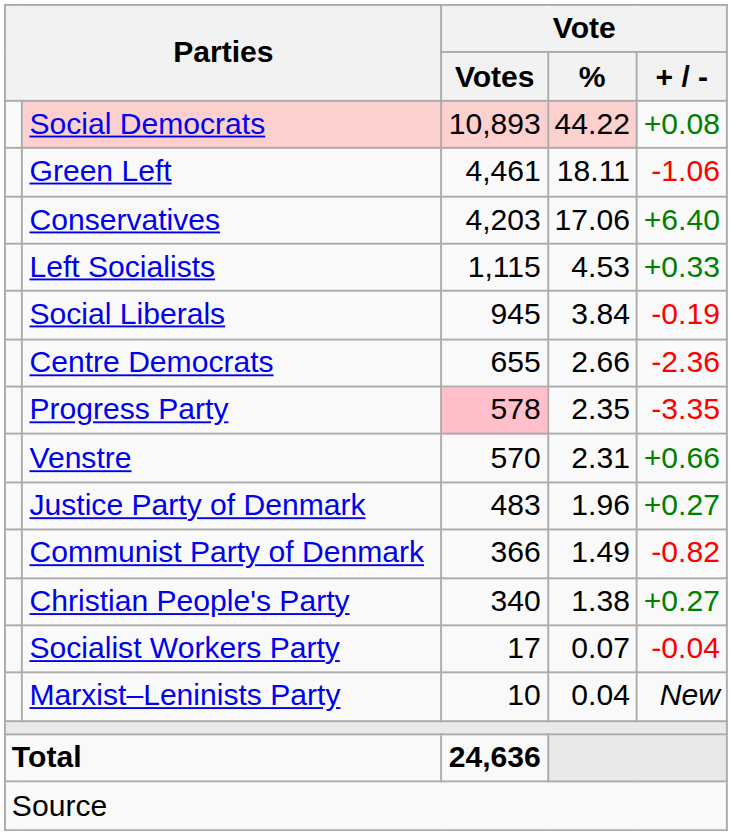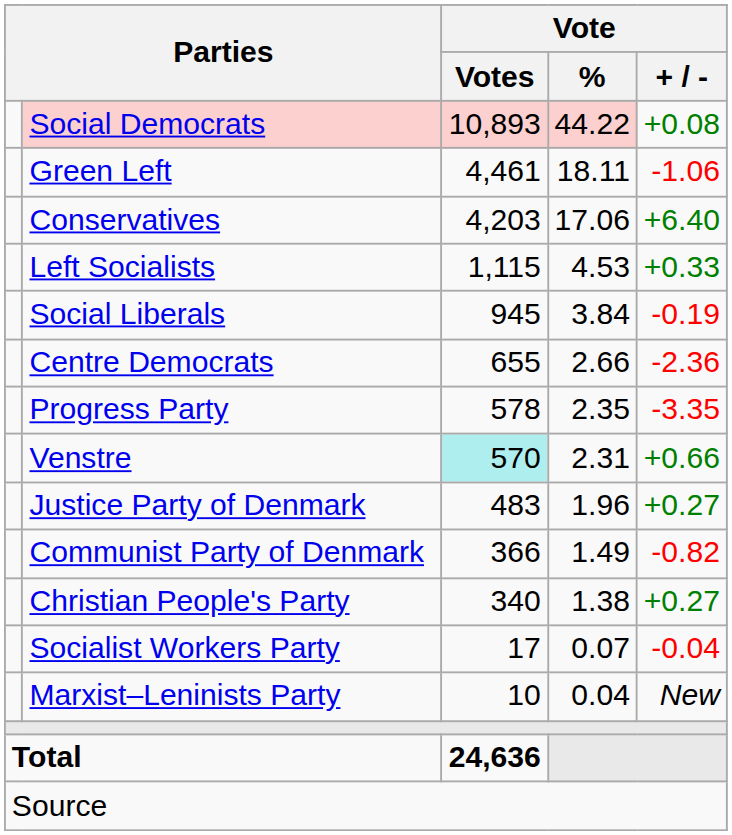(516, 409) pink background -> (516, 409) no background
(516, 457) no background -> (516, 457) paleturquoise background
